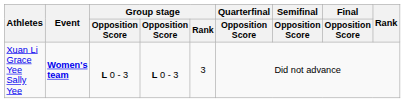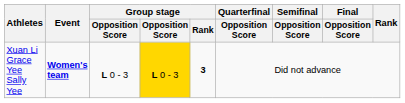(165, 75) no background -> (165, 75) gold background
(203, 70) normal -> (203, 70) bold
